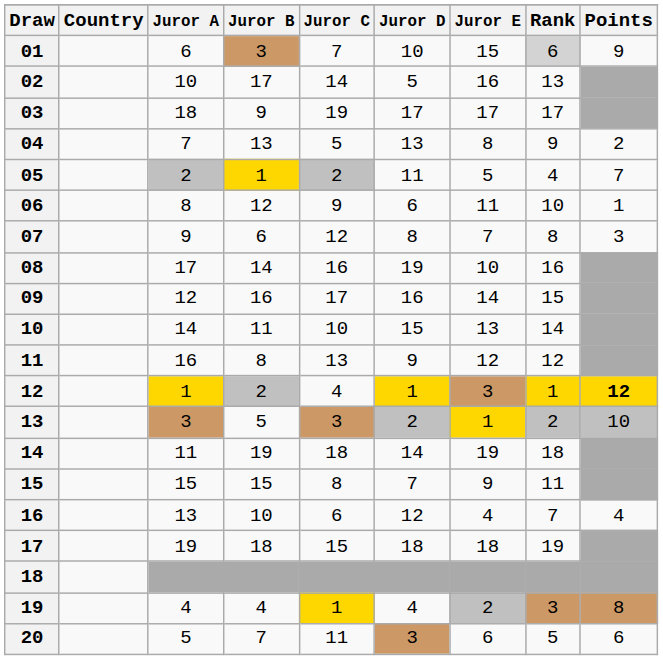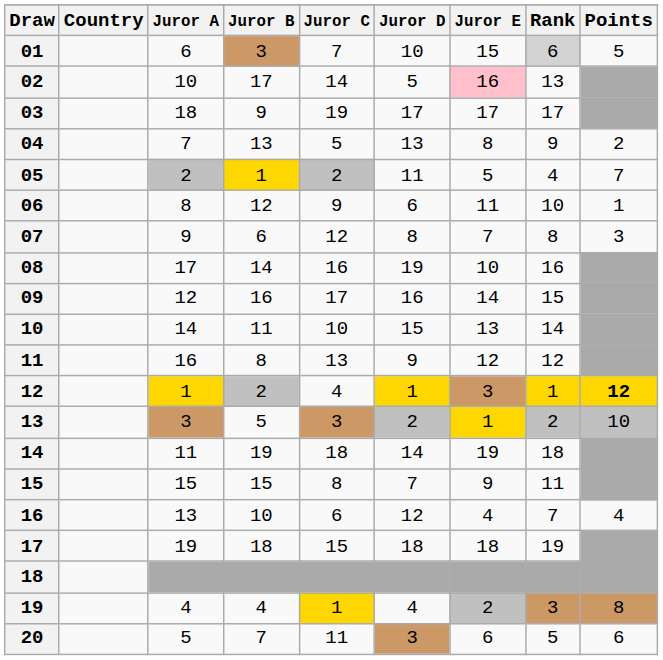(619, 51) 9 -> (619, 51) 5
(488, 82) no background -> (488, 82) pink background
